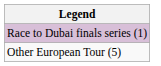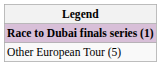(77, 33) normal -> (80, 33) bold
